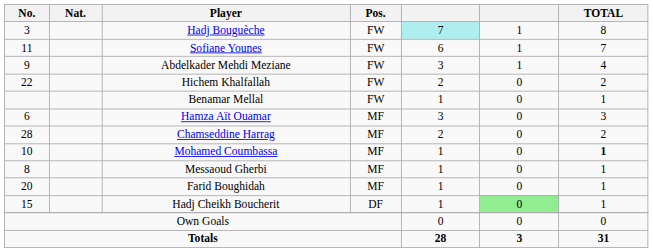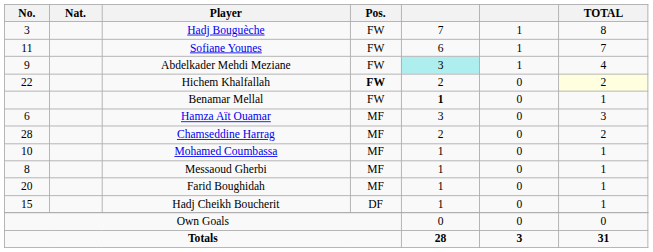(441, 30) paleturquoise background -> (441, 30) no background
(441, 64) no background -> (441, 64) paleturquoise background
(376, 82) normal -> (376, 82) bold
(603, 82) no background -> (603, 82) lightyellow background
(441, 99) normal -> (441, 99) bold
(603, 151) bold -> (603, 151) normal
(519, 203) lightgreen background -> (519, 203) no background
